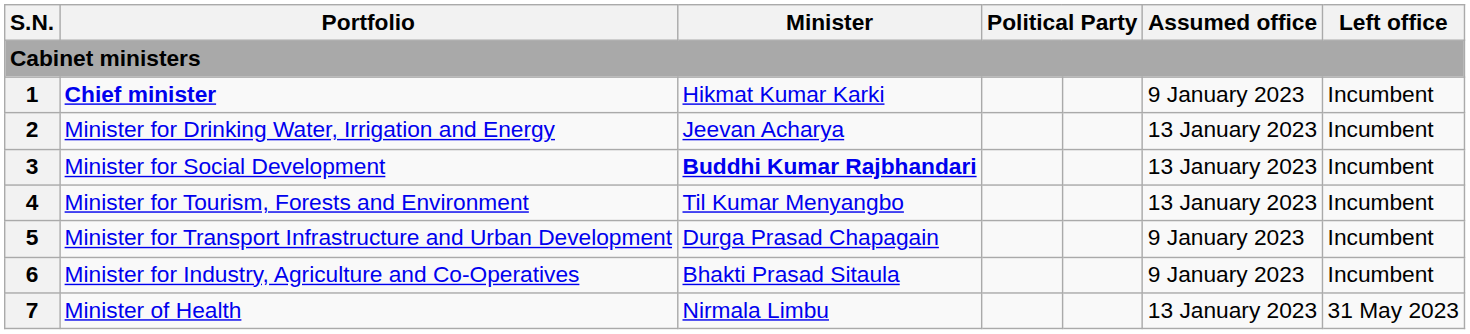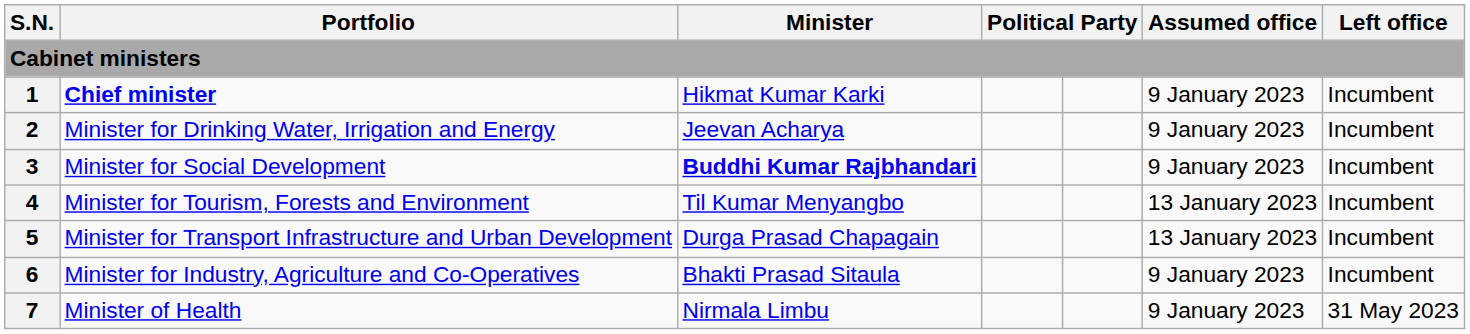(1232, 130) 13 January 2023 -> (1226, 130) 9 January 2023
(1232, 166) 13 January 2023 -> (1226, 166) 9 January 2023
(1226, 238) 9 January 2023 -> (1232, 238) 13 January 2023
(1232, 310) 13 January 2023 -> (1226, 310) 9 January 2023
